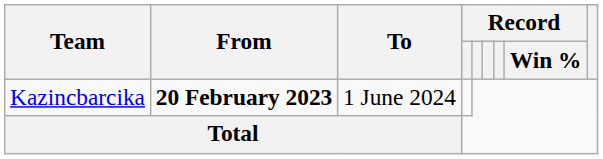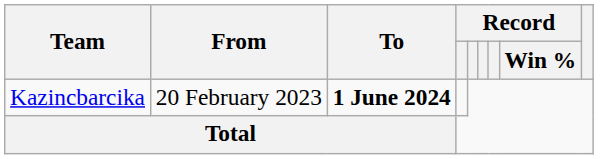(244, 97) bold -> (239, 97) normal
(399, 97) normal -> (392, 97) bold
